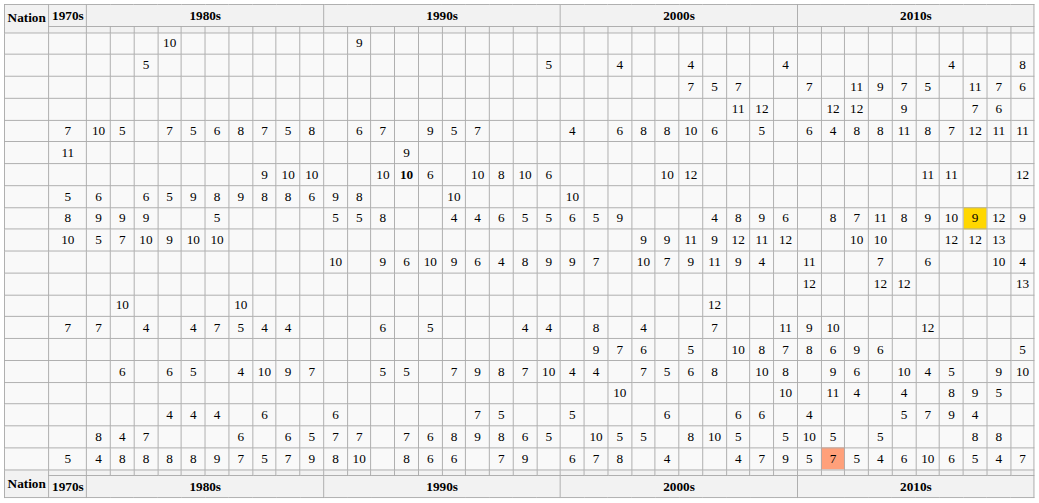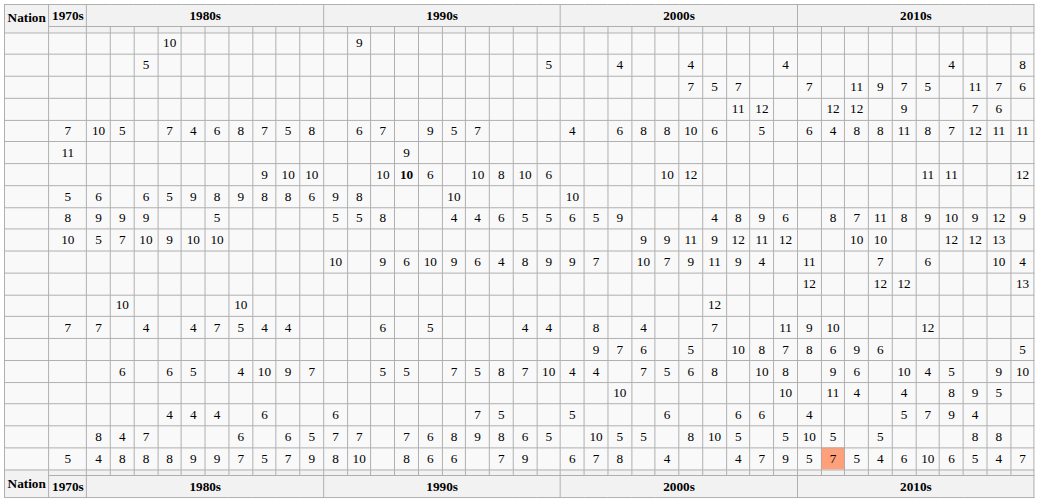(193, 131) 5 -> (193, 131) 4
(975, 218) gold background -> (975, 218) no background
(478, 371) 9 -> (478, 371) 5
(193, 459) 8 -> (193, 459) 9
